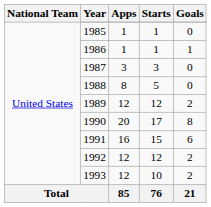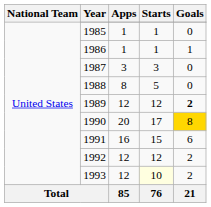(190, 103) normal -> (190, 103) bold
(190, 121) no background -> (190, 121) gold background
(156, 175) no background -> (156, 175) lightyellow background
